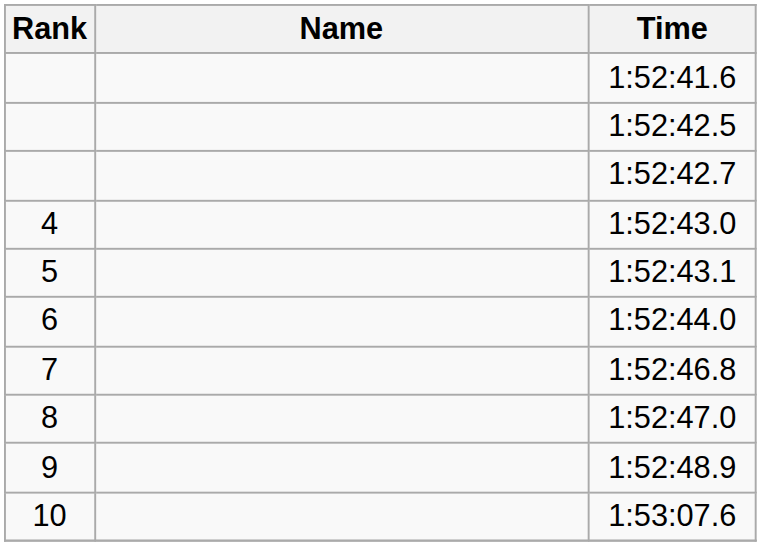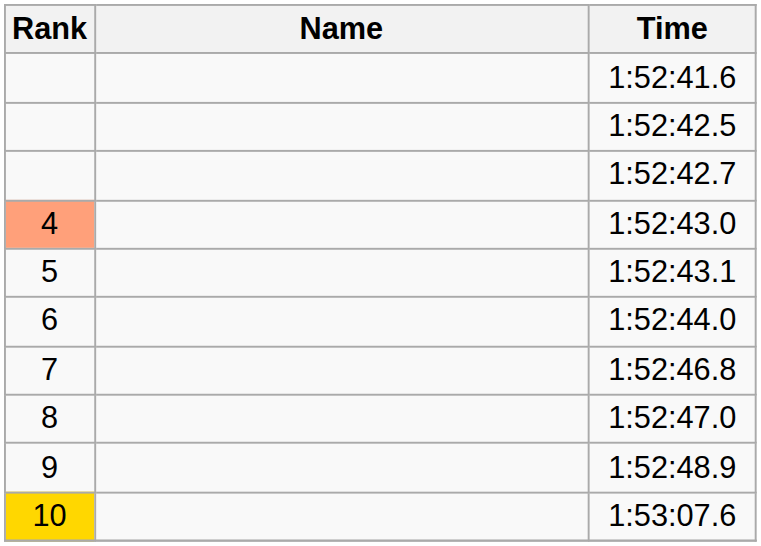(50, 223) no background -> (50, 223) lightsalmon background
(50, 516) no background -> (50, 516) gold background
